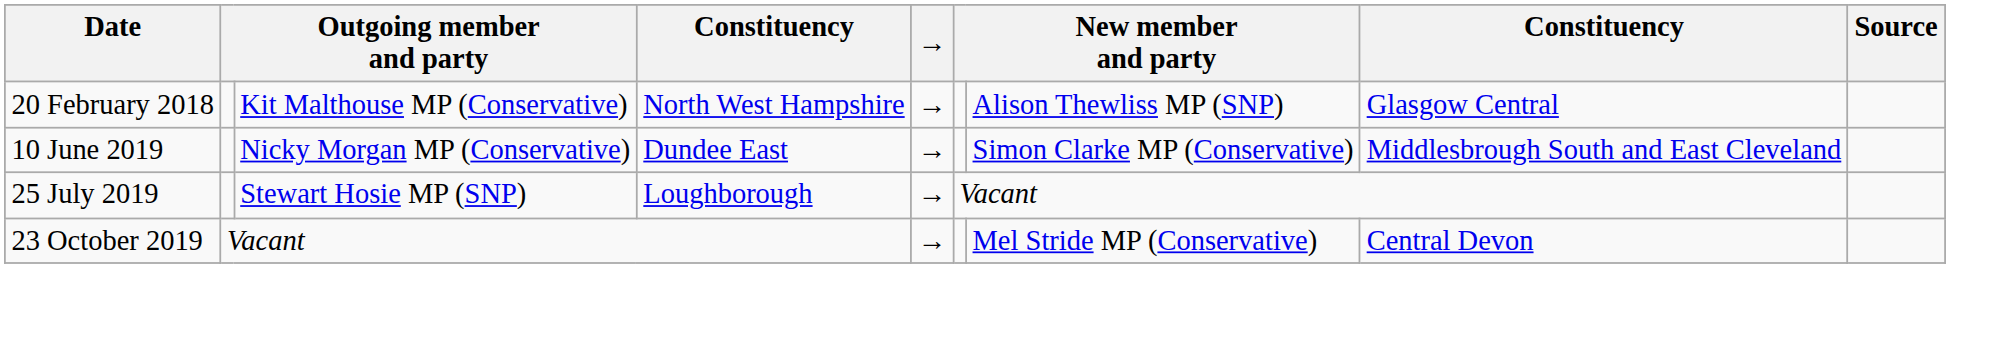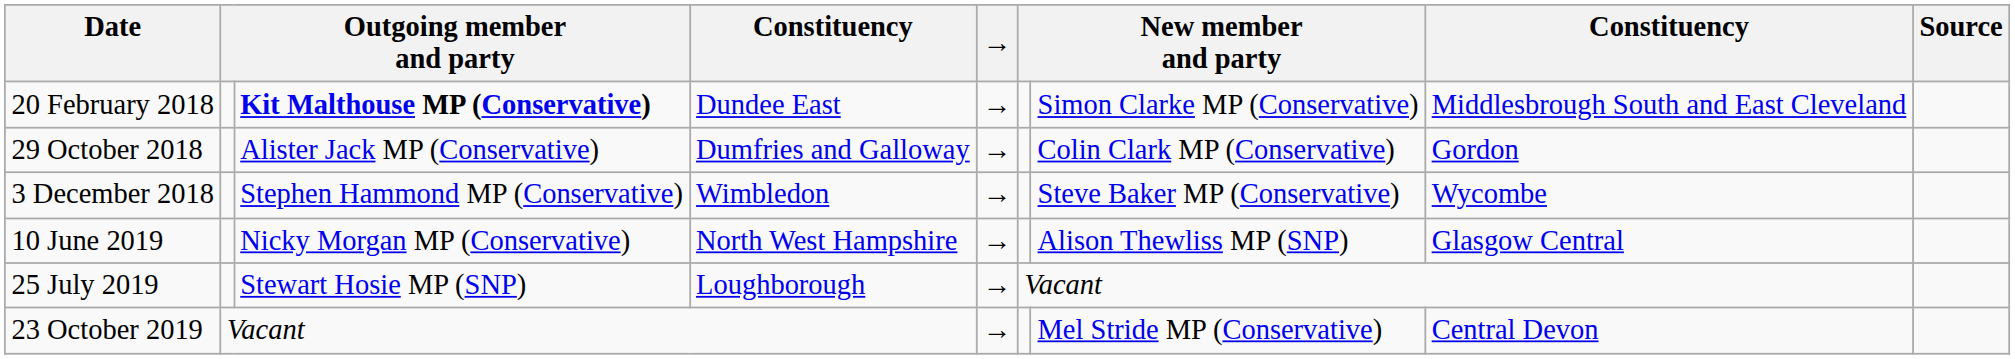(434, 104) normal -> (445, 104) bold
(774, 104) North West Hampshire -> (768, 104) Dundee East
(1128, 104) Alison Thewliss MP (SNP) -> (1228, 104) Simon Clarke MP (Conservative)
(1463, 104) Glasgow Central -> (1669, 104) Middlesbrough South and East Cleveland
+ row: (107, 149)
+ row: (113, 194)
(716, 149) Dundee East -> (827, 239) North West Hampshire
(1163, 149) Simon Clarke MP (Conservative) -> (1193, 239) Alison Thewliss MP (SNP)
(1604, 149) Middlesbrough South and East Cleveland -> (1528, 239) Glasgow Central
